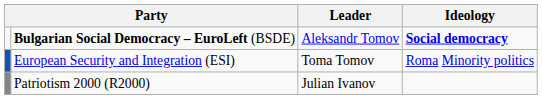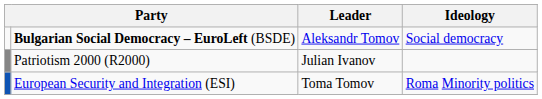(457, 38) bold -> (454, 38) normal
rows swapped: (124, 61) <-> (82, 83)
